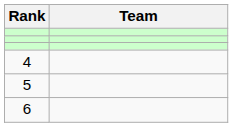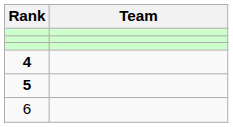(27, 61) normal -> (27, 61) bold
(27, 85) normal -> (27, 85) bold
